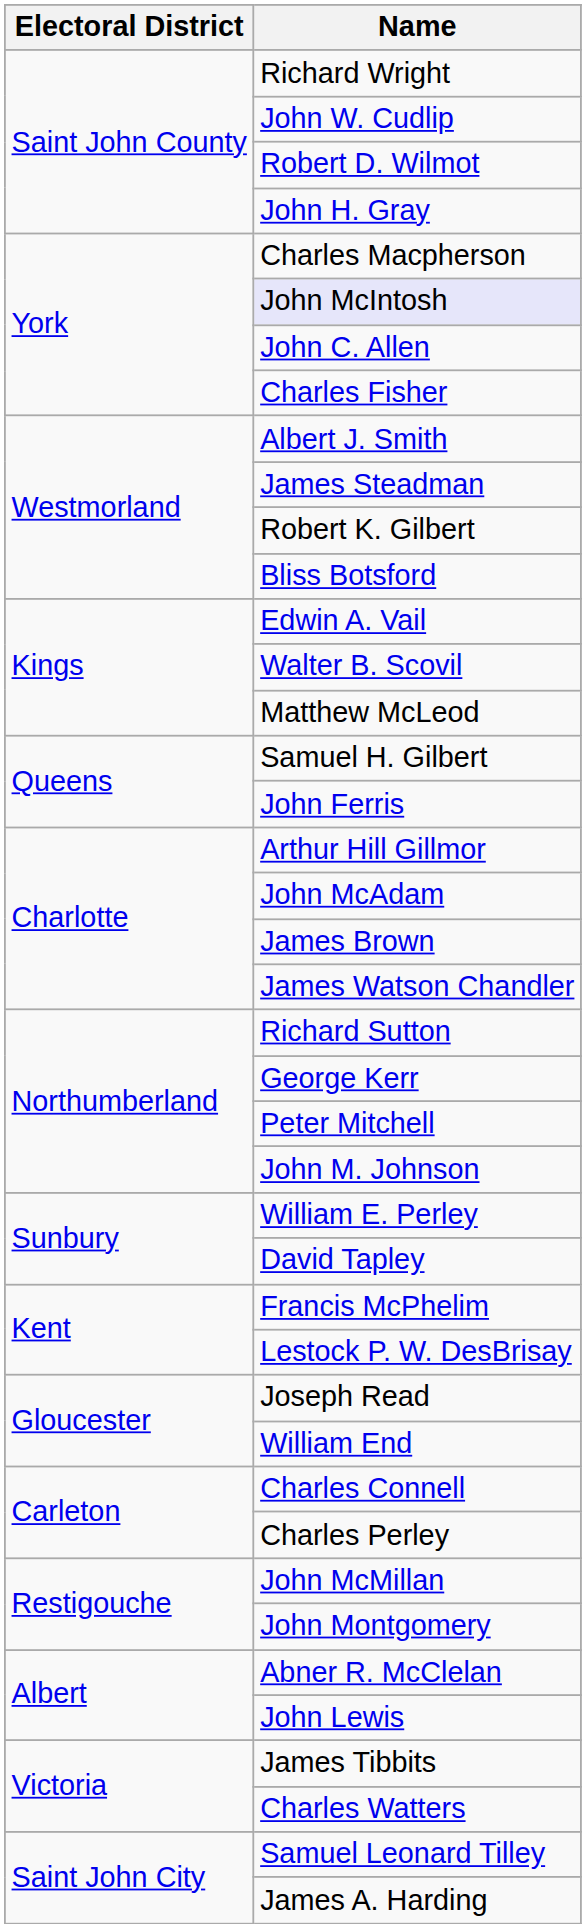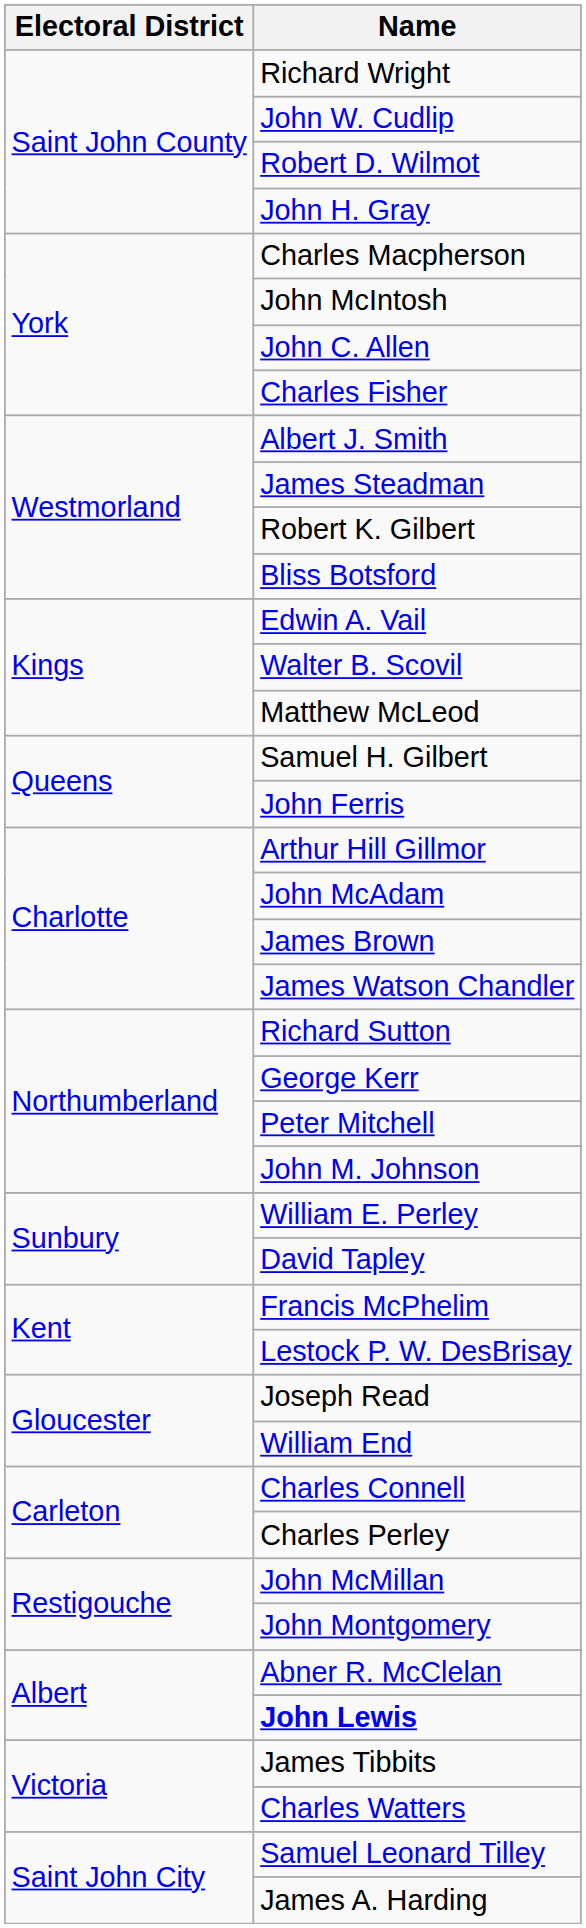(354, 301) lavender background -> (354, 301) no background
(332, 1717) normal -> (339, 1717) bold
